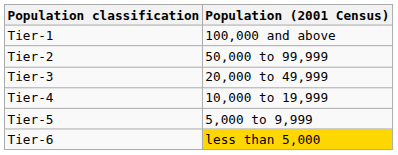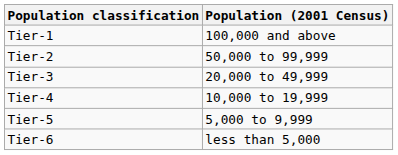(263, 139) gold background -> (263, 139) no background
